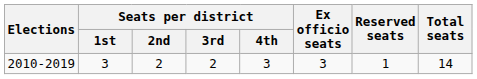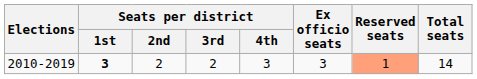(105, 64) normal -> (105, 64) bold
(385, 64) no background -> (385, 64) lightsalmon background
